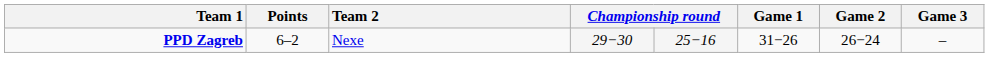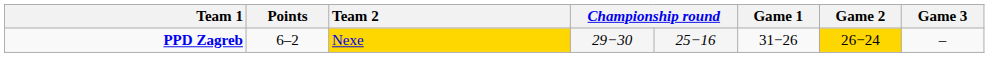(348, 40) no background -> (348, 40) gold background
(860, 40) no background -> (860, 40) gold background
